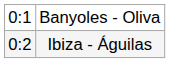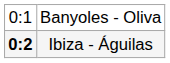(20, 44) normal -> (20, 44) bold
